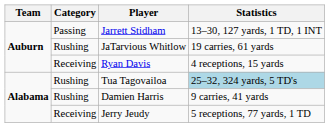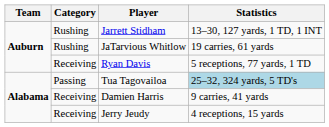(70, 30) Passing -> (71, 30) Rushing
(237, 63) 4 receptions, 15 yards -> (251, 63) 5 receptions, 77 yards, 1 TD
(71, 80) Rushing -> (70, 80) Passing
(71, 97) Rushing -> (75, 97) Receiving
(251, 113) 5 receptions, 77 yards, 1 TD -> (237, 113) 4 receptions, 15 yards
